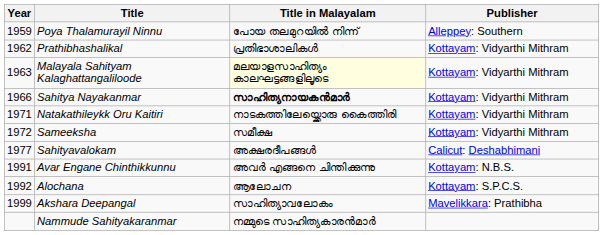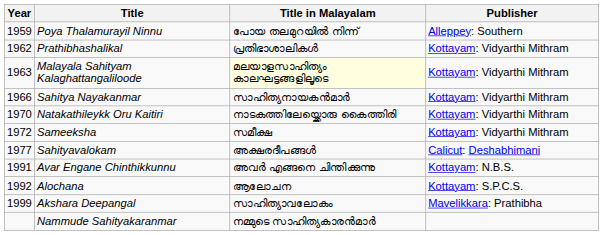(291, 97) bold -> (291, 97) normal
(19, 114) 1971 -> (19, 114) 1970
